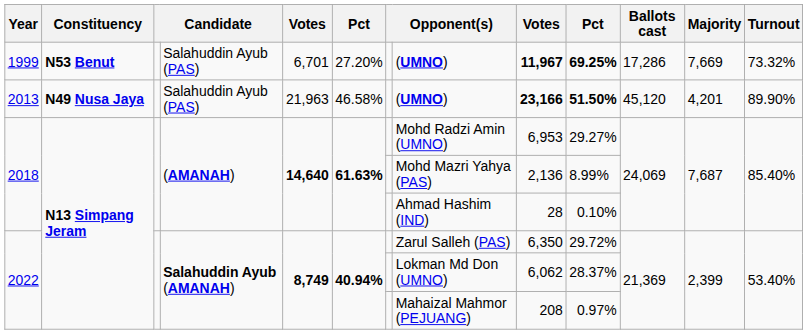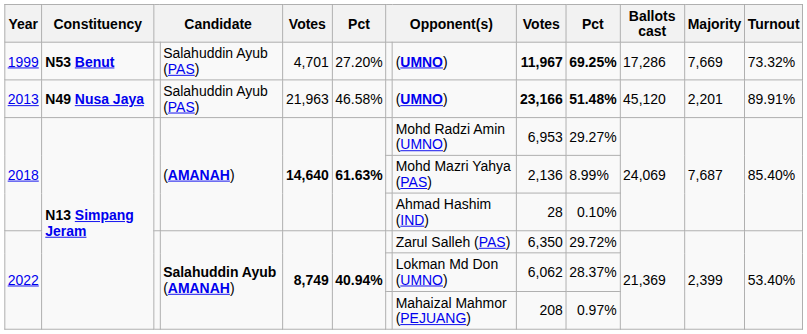(311, 61) 6,701 -> (311, 61) 4,701
(593, 99) 51.50% -> (593, 99) 51.48%
(705, 99) 4,201 -> (705, 99) 2,201
(772, 99) 89.90% -> (772, 99) 89.91%
